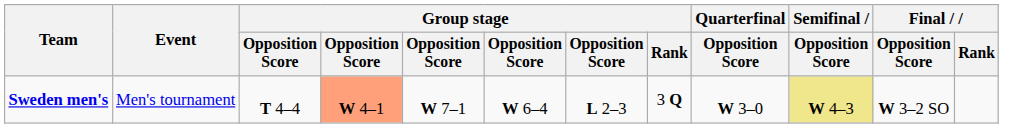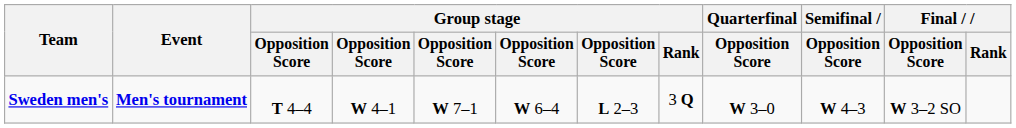(176, 99) normal -> (182, 99) bold
(362, 109) lightsalmon background -> (373, 109) no background
(831, 109) khaki background -> (843, 109) no background
